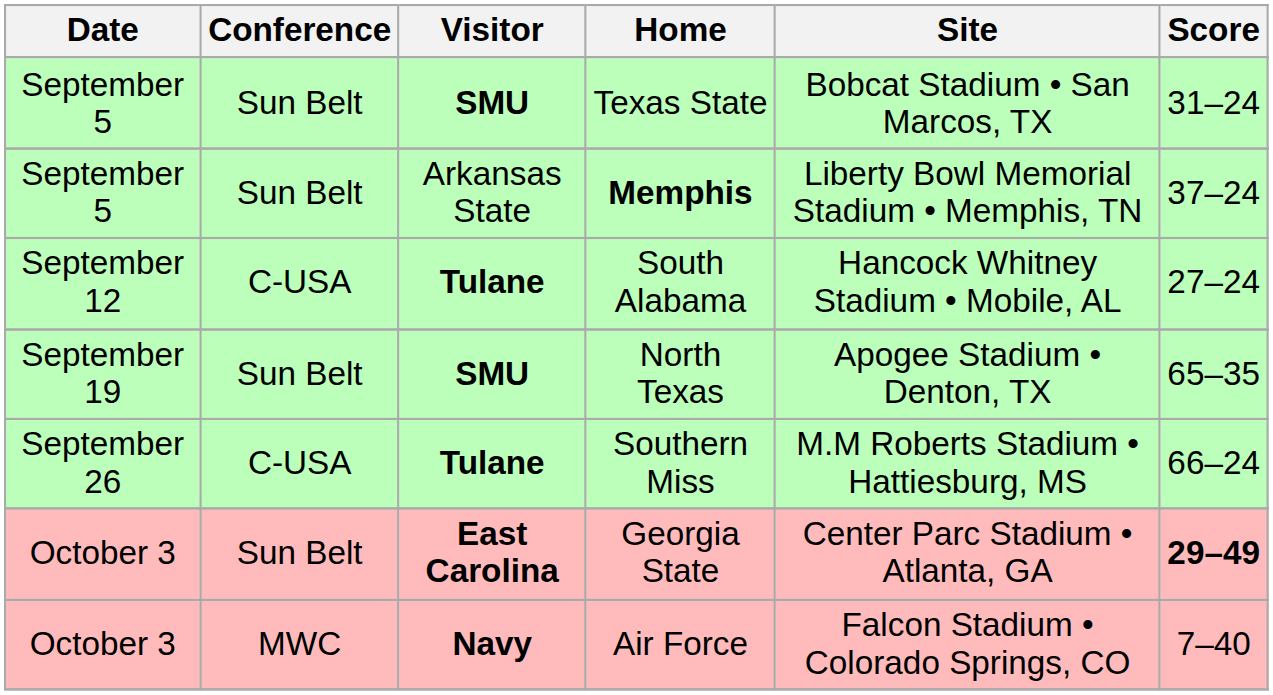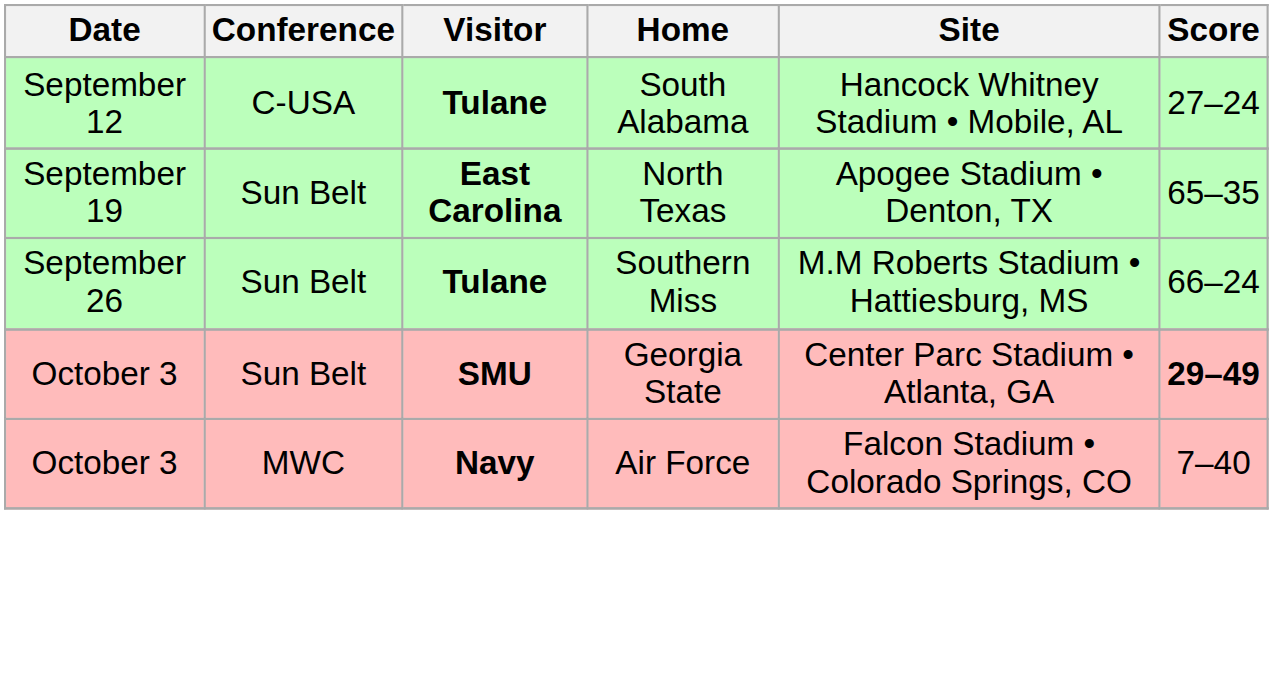- row: (681, 102)
- row: (680, 192)
(492, 373) SMU -> (495, 192) East Carolina
(300, 463) C-USA -> (303, 282) Sun Belt
(492, 553) East Carolina -> (495, 373) SMU
